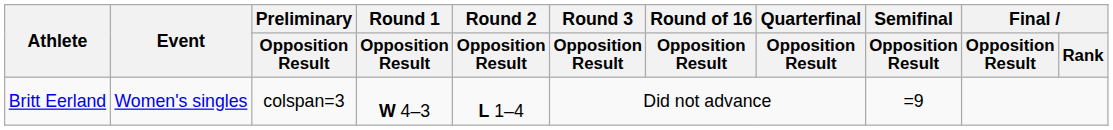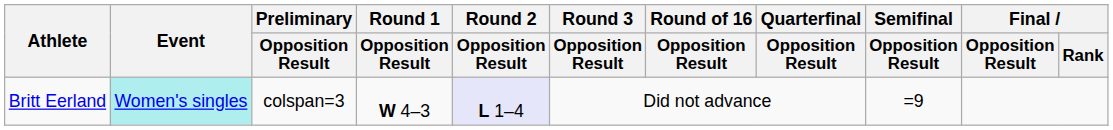(181, 102) no background -> (181, 102) paleturquoise background
(501, 112) no background -> (501, 112) lavender background
